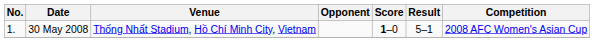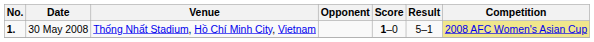(11, 29) normal -> (11, 29) bold
(516, 29) no background -> (516, 29) khaki background
